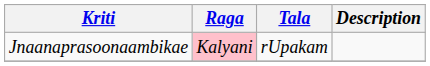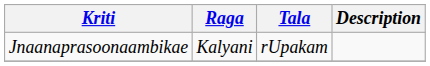(225, 46) pink background -> (225, 46) no background
